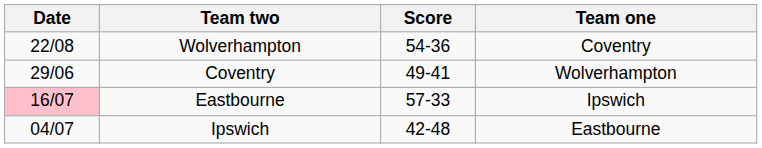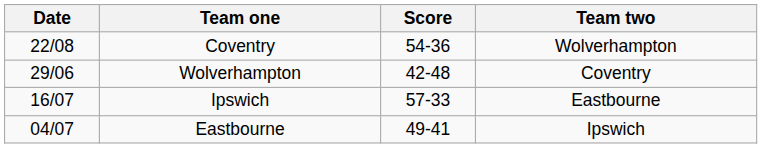columns swapped: (616, 18) <-> (240, 18)
(428, 73) 49-41 -> (428, 73) 42-48
(52, 101) pink background -> (52, 101) no background
(428, 128) 42-48 -> (428, 128) 49-41
